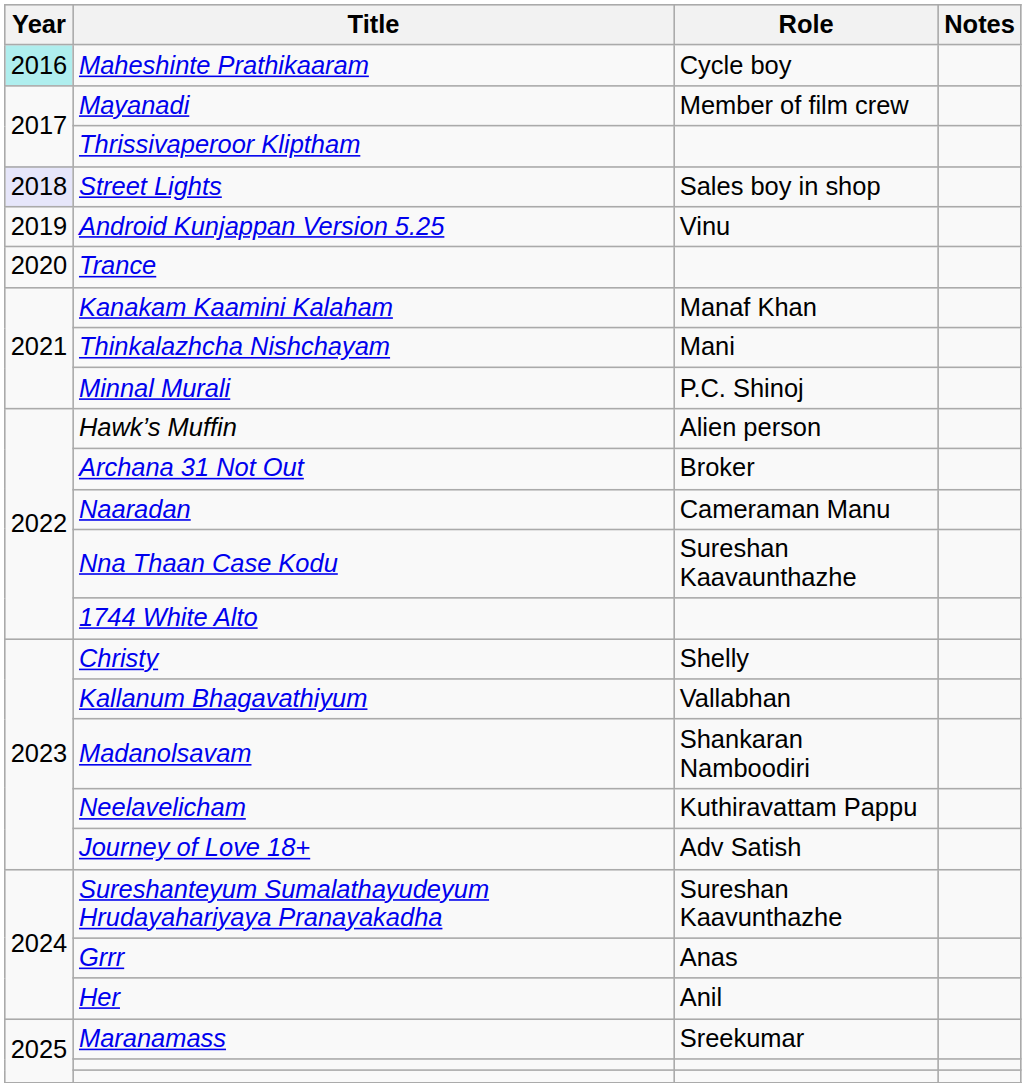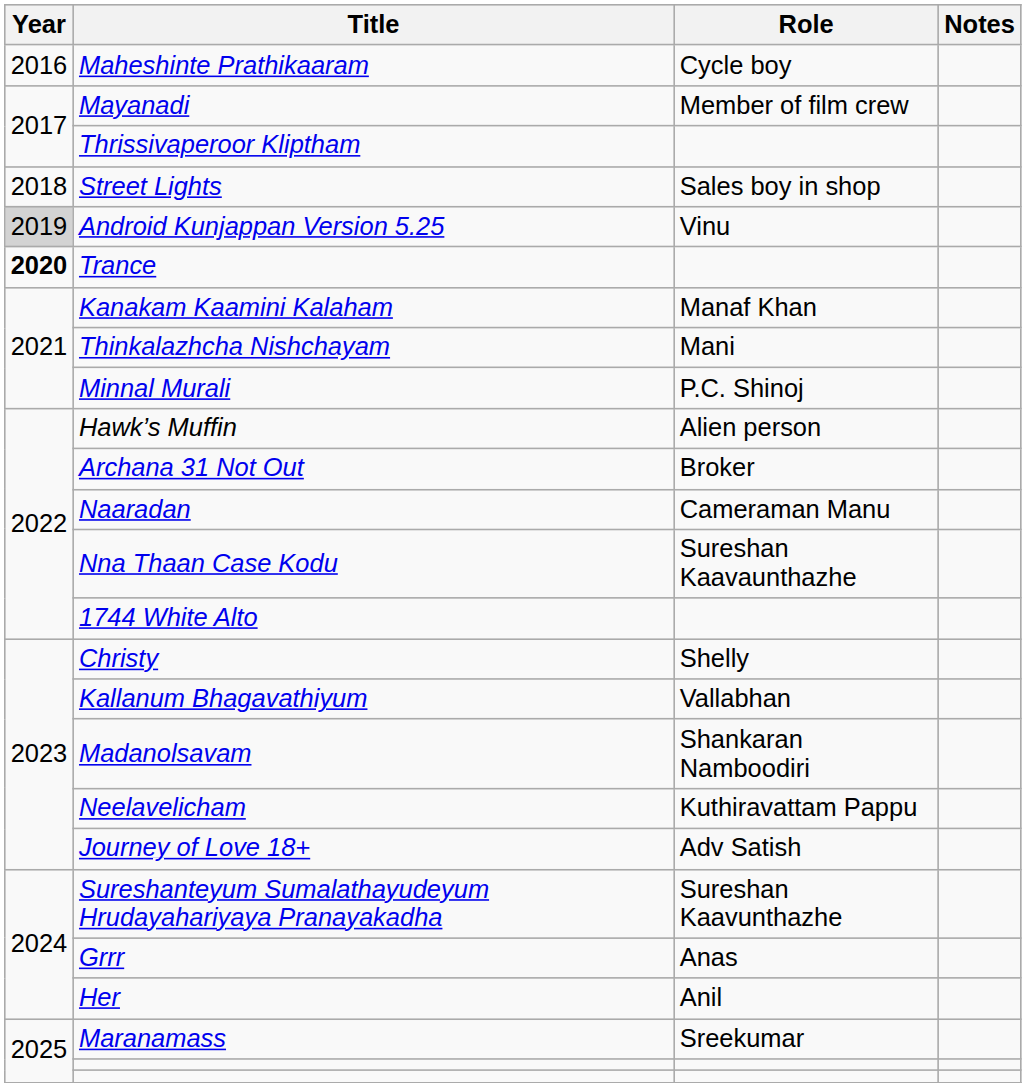(39, 65) paleturquoise background -> (39, 65) no background
(39, 186) lavender background -> (39, 186) no background
(39, 226) no background -> (39, 226) lightgrey background
(39, 266) normal -> (39, 266) bold
